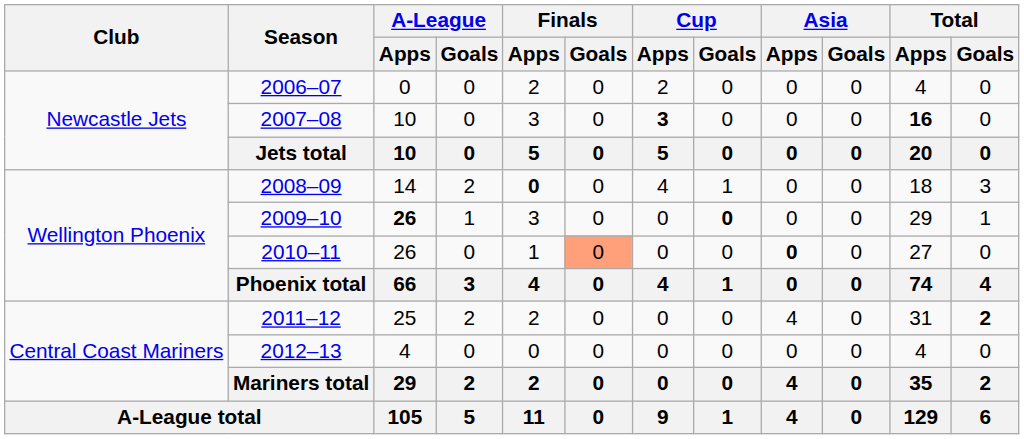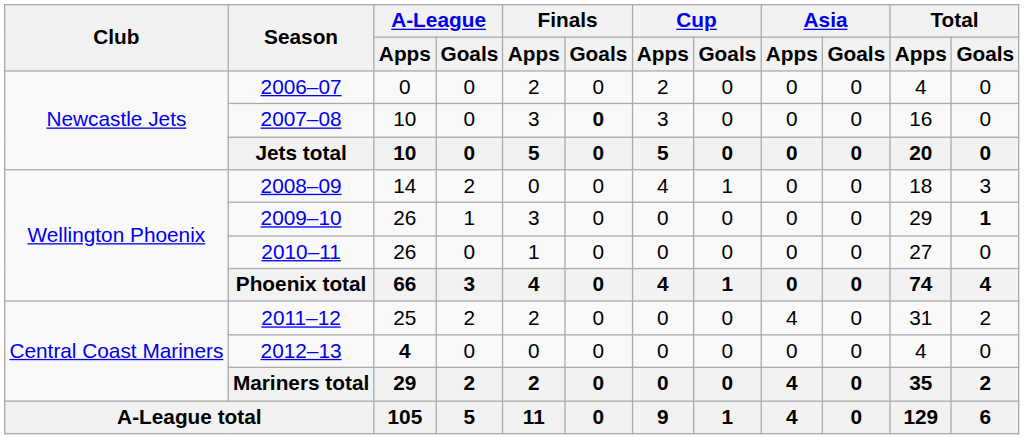(598, 119) normal -> (598, 119) bold
(663, 119) bold -> (663, 119) normal
(921, 119) bold -> (921, 119) normal
(534, 185) bold -> (534, 185) normal
(405, 218) bold -> (405, 218) normal
(727, 218) bold -> (727, 218) normal
(985, 218) normal -> (985, 218) bold
(598, 251) lightsalmon background -> (598, 251) no background
(792, 251) bold -> (792, 251) normal
(985, 317) bold -> (985, 317) normal
(405, 350) normal -> (405, 350) bold
